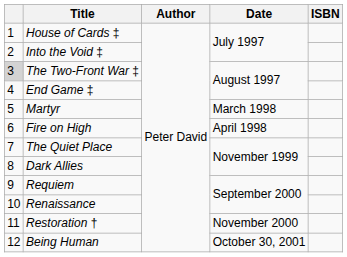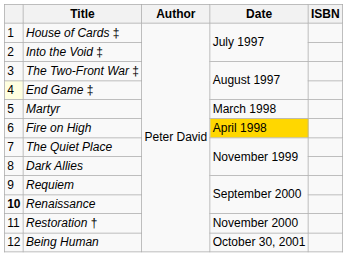(10, 71) lightgrey background -> (10, 71) no background
(10, 90) no background -> (10, 90) lightyellow background
(240, 128) no background -> (240, 128) gold background
(14, 204) normal -> (14, 204) bold
